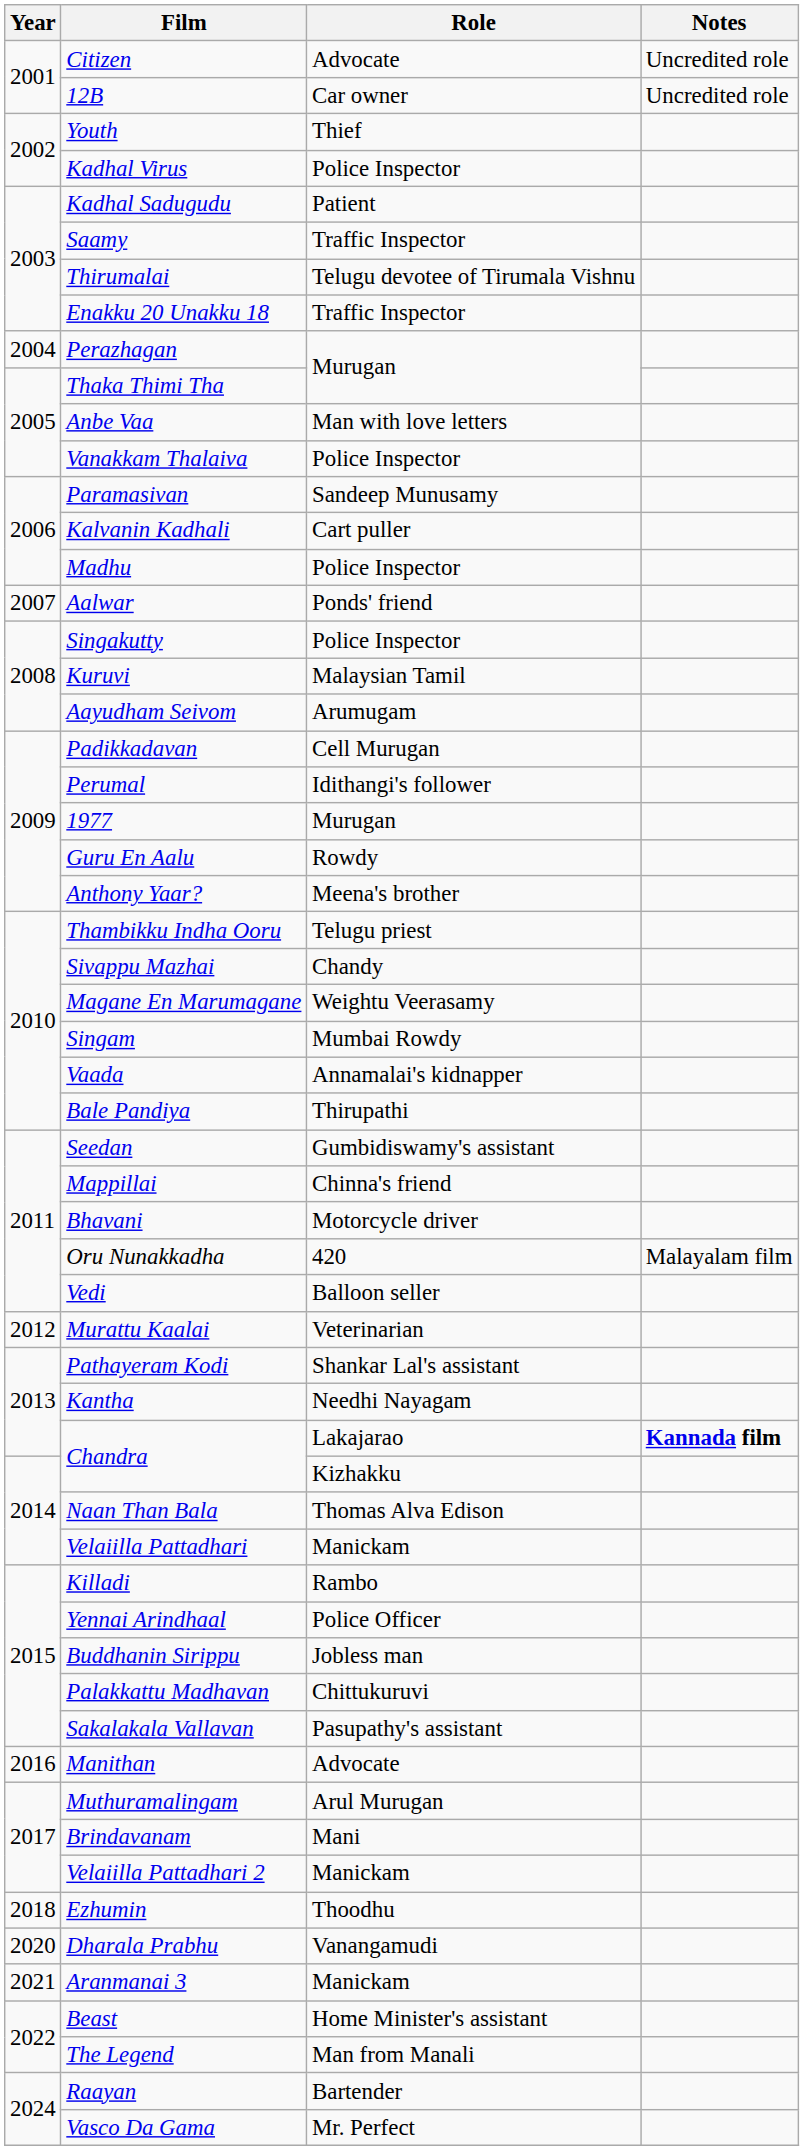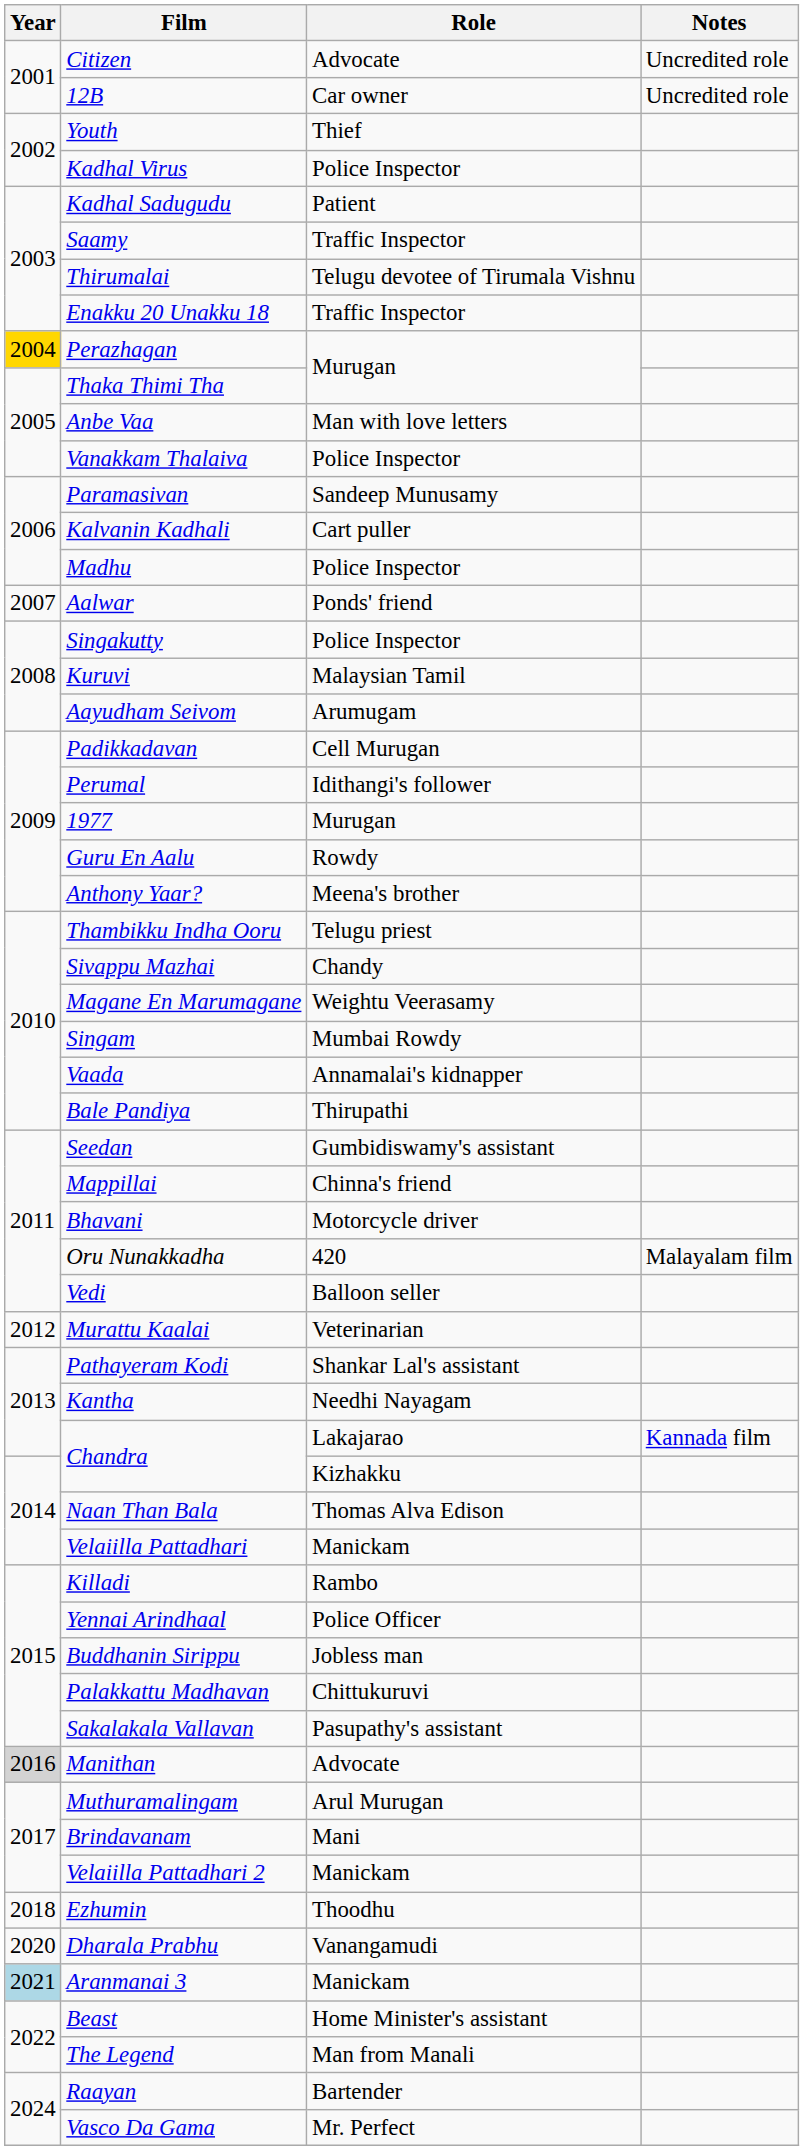(33, 349) no background -> (33, 349) gold background
(713, 1437) bold -> (708, 1437) normal
(33, 1764) no background -> (33, 1764) lightgrey background
(33, 1982) no background -> (33, 1982) lightblue background
